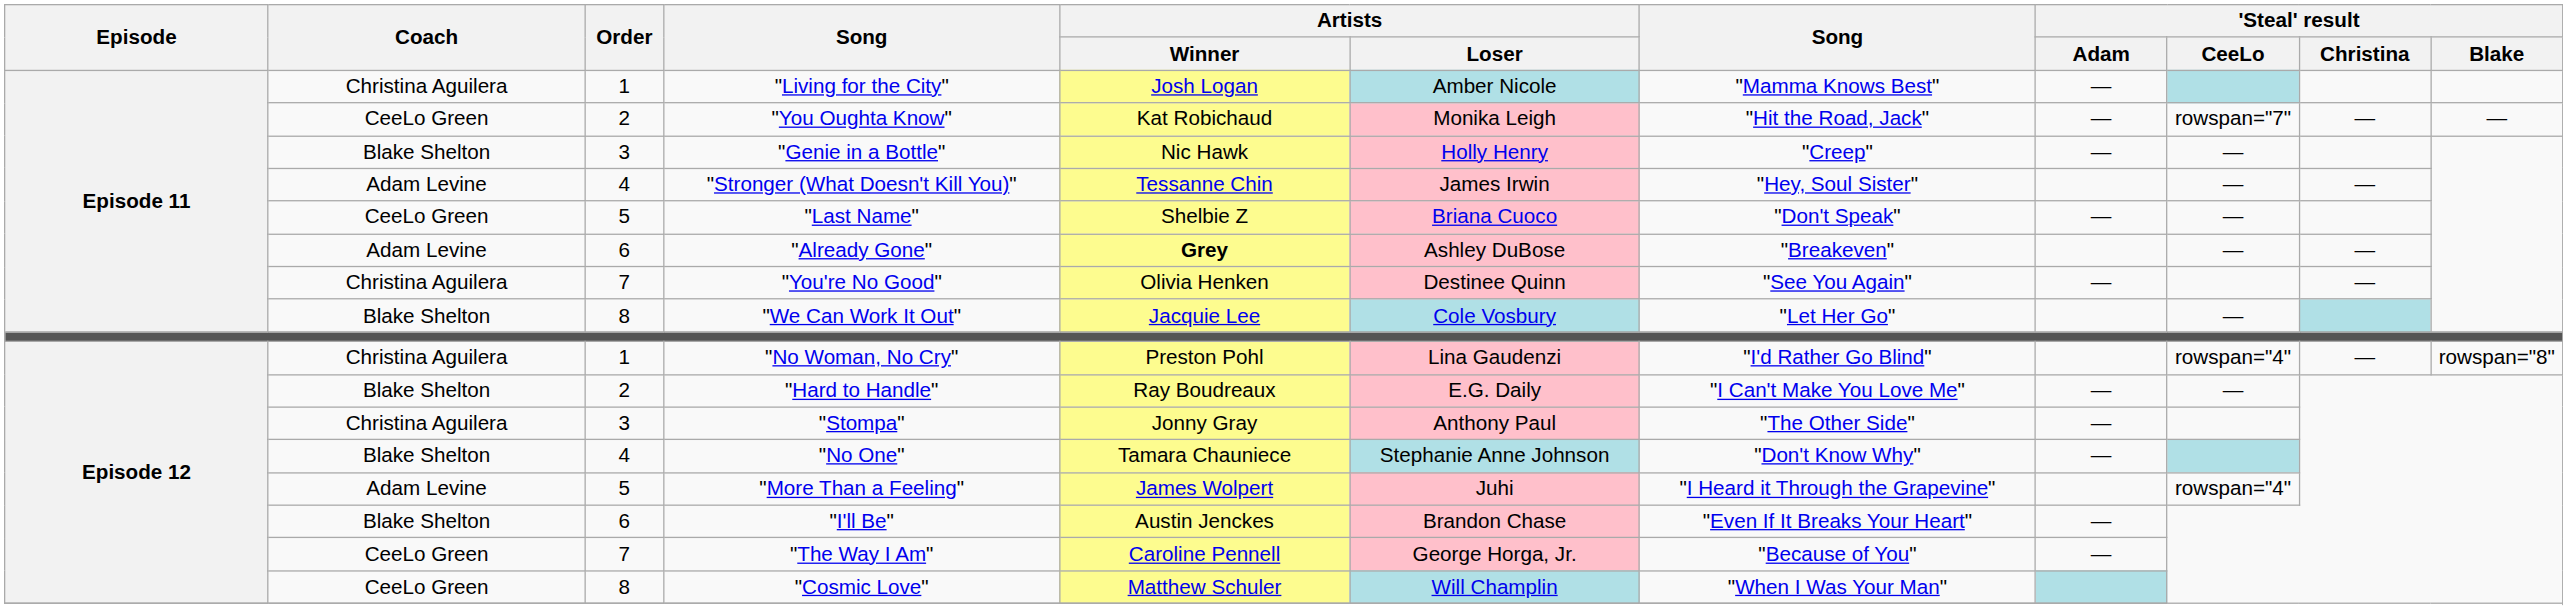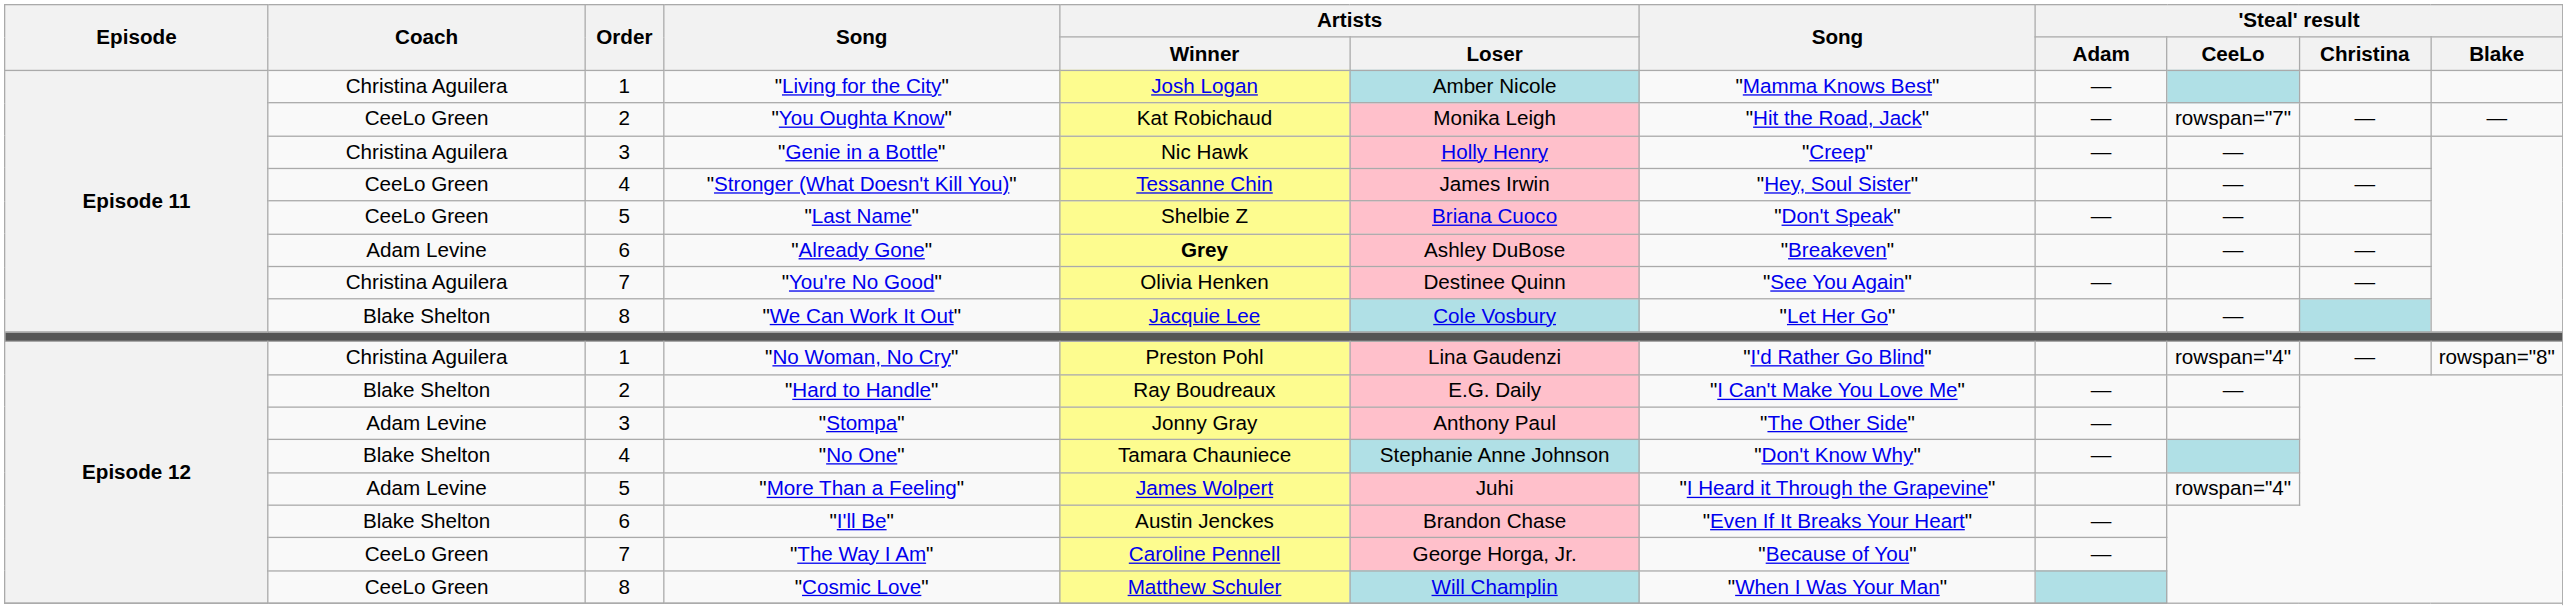(427, 151) Blake Shelton -> (427, 151) Christina Aguilera
(427, 184) Adam Levine -> (427, 184) CeeLo Green
(427, 423) Christina Aguilera -> (427, 423) Adam Levine
